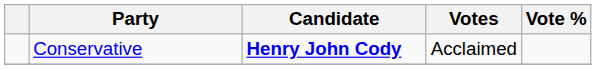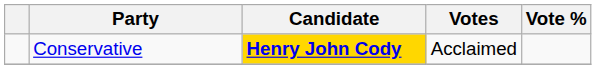(324, 49) no background -> (324, 49) gold background
